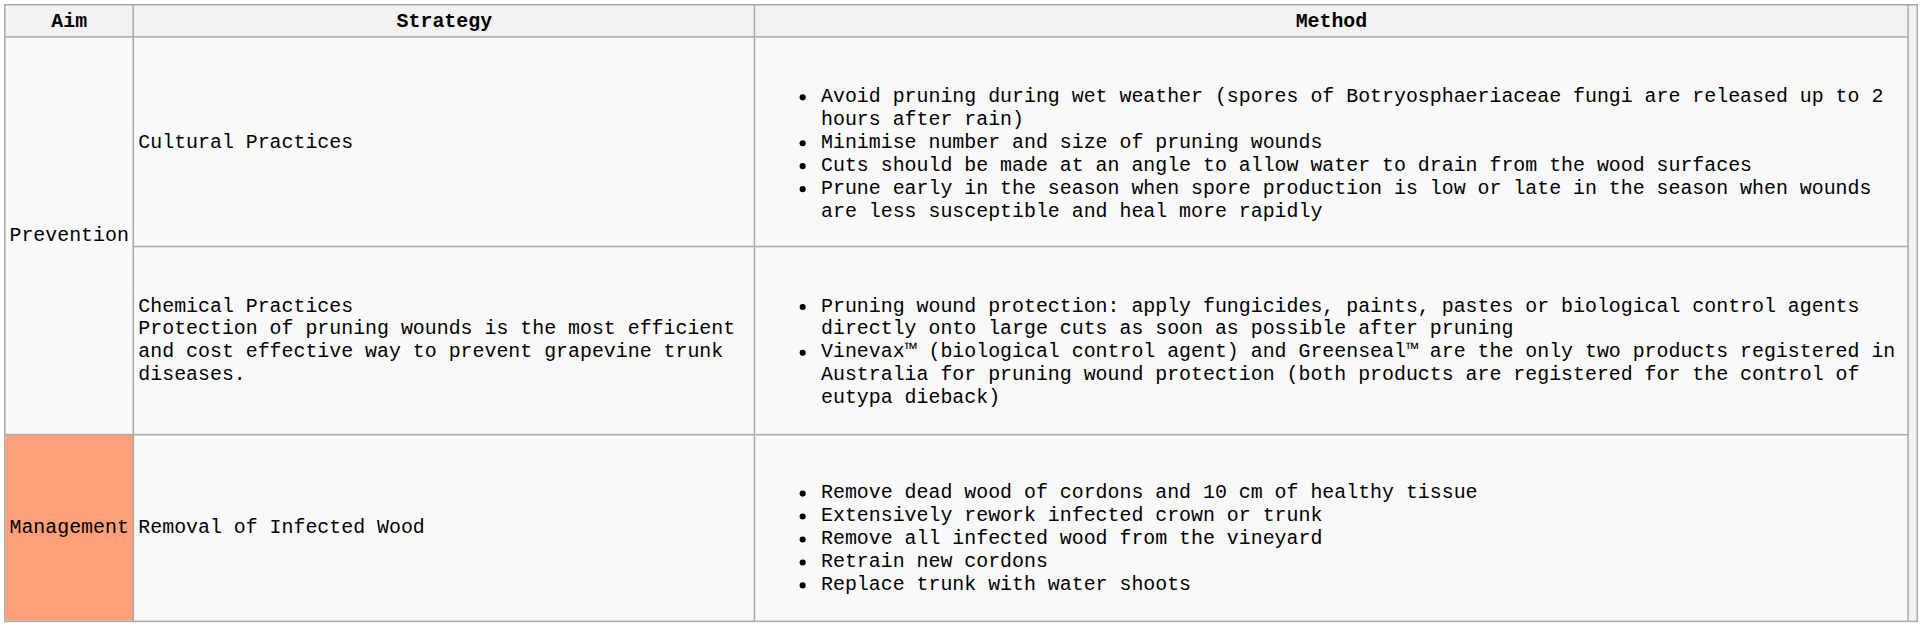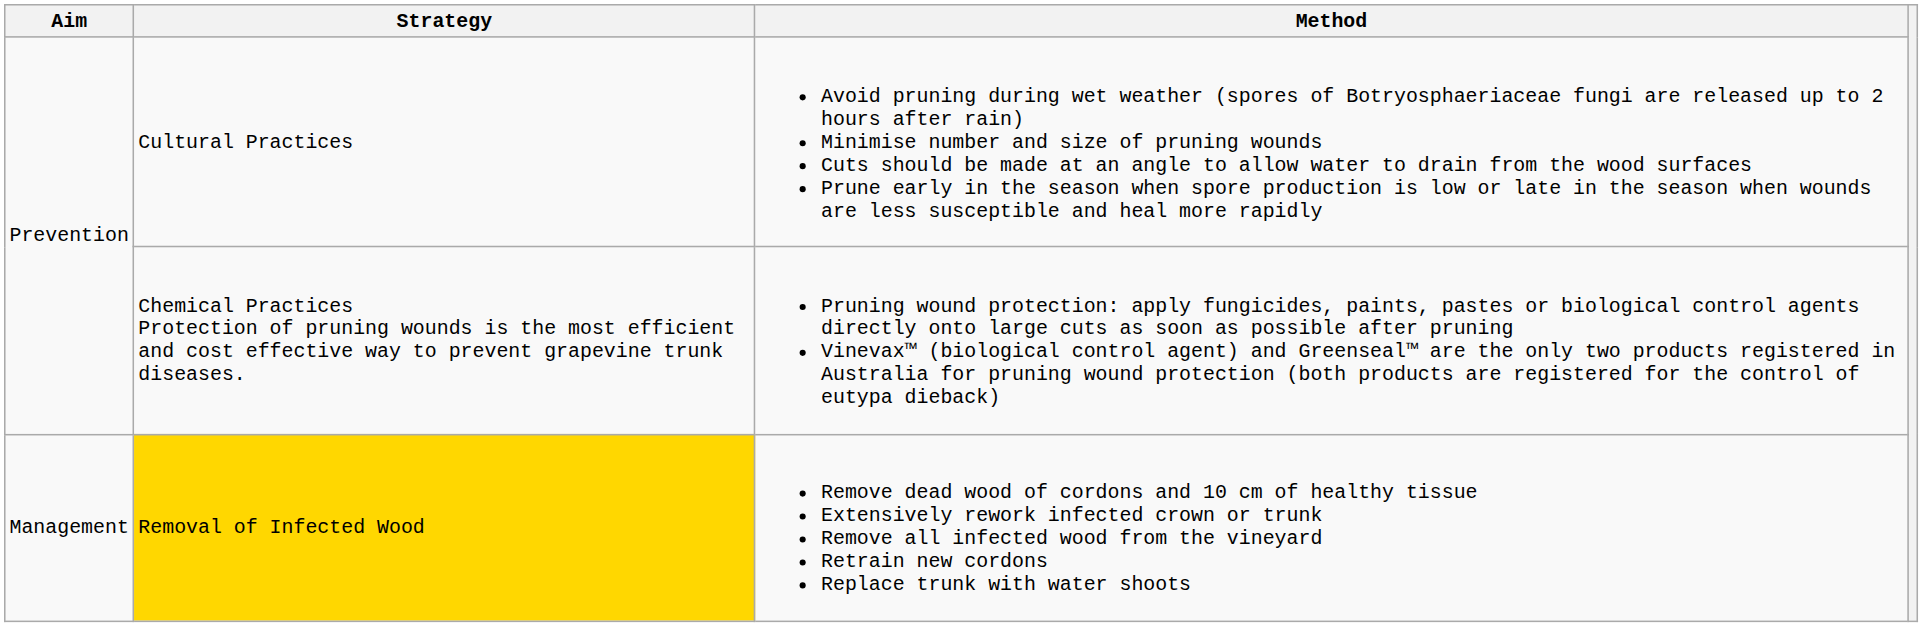(69, 527) lightsalmon background -> (69, 527) no background
(282, 527) no background -> (282, 527) gold background
